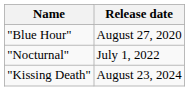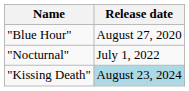(139, 75) no background -> (139, 75) lightblue background
